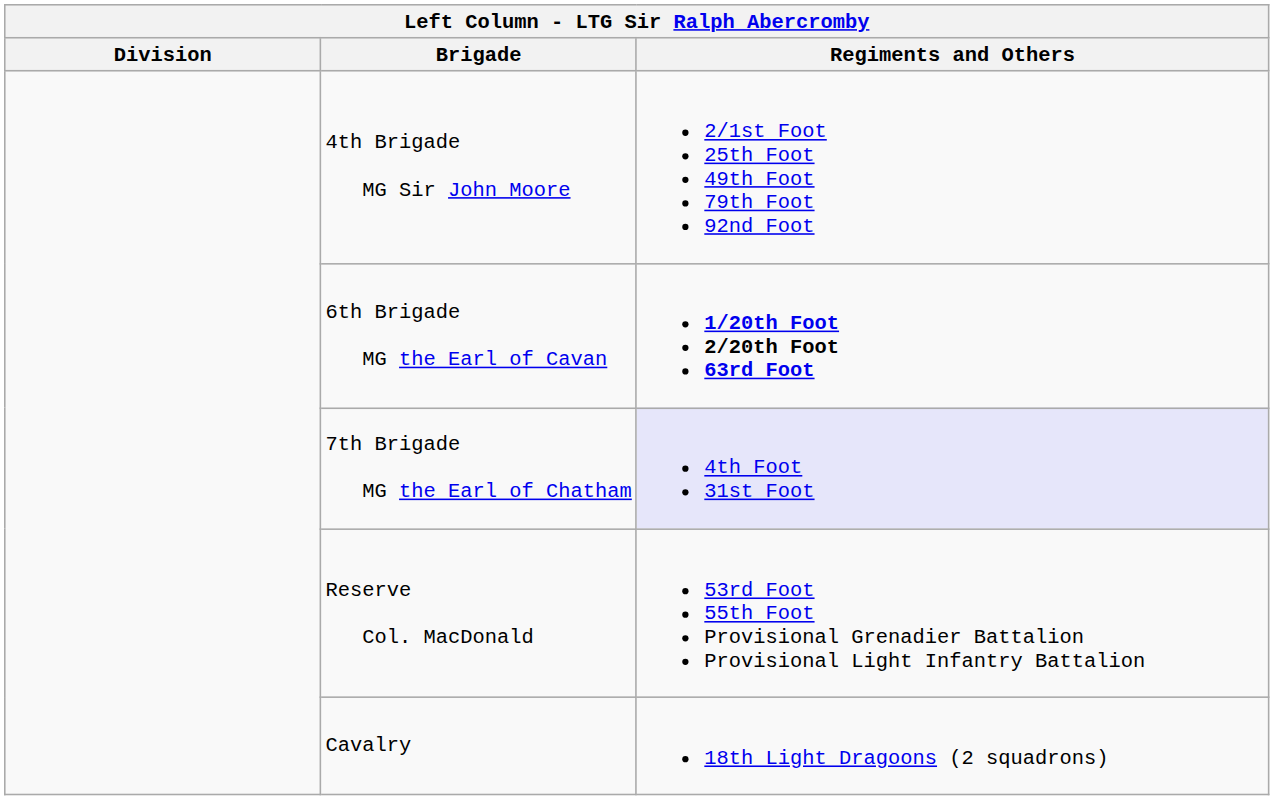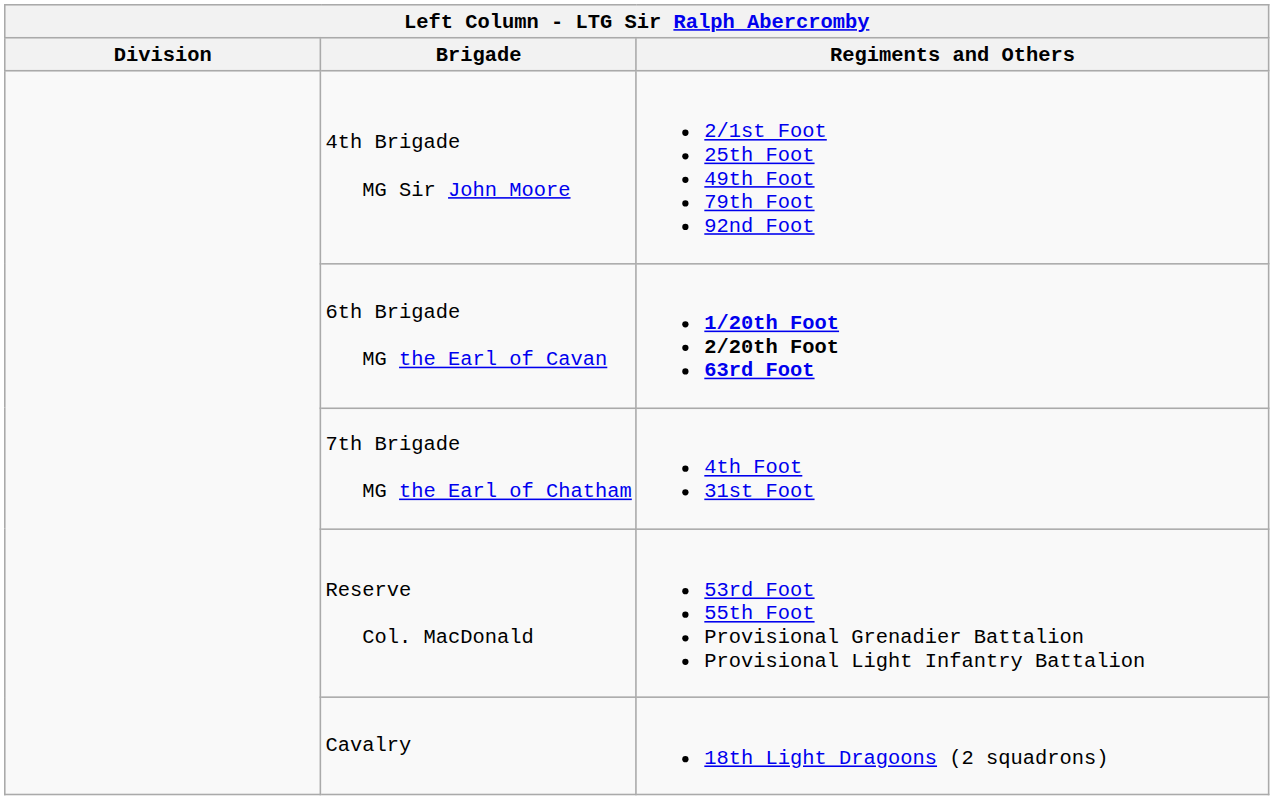(953, 480) lavender background -> (953, 480) no background
